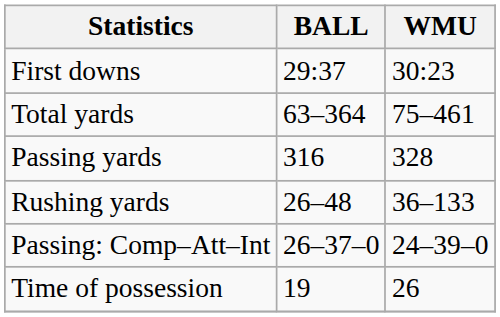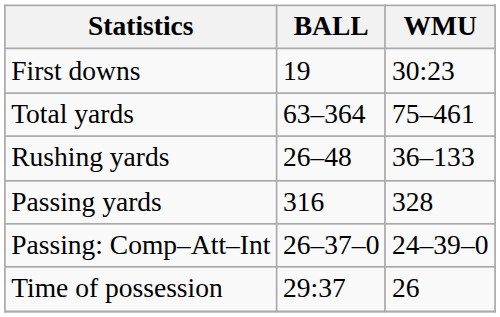(314, 70) 29:37 -> (297, 70) 19
rows swapped: (90, 201) <-> (87, 157)
(297, 288) 19 -> (314, 288) 29:37
